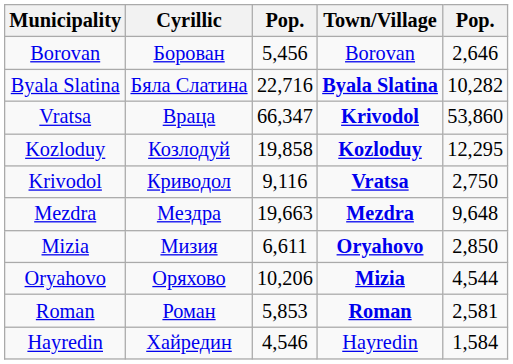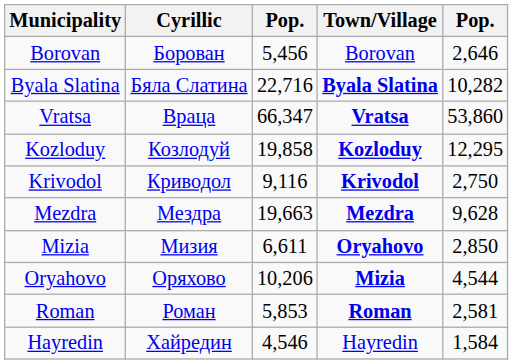(380, 117) Krivodol -> (380, 117) Vratsa
(380, 181) Vratsa -> (380, 181) Krivodol
(475, 213) 9,648 -> (475, 213) 9,628
